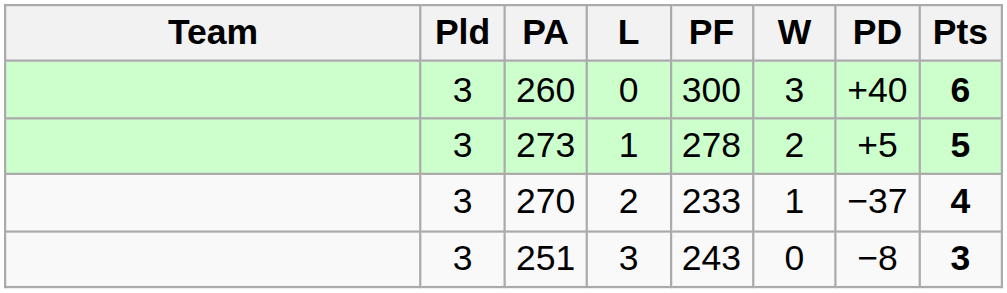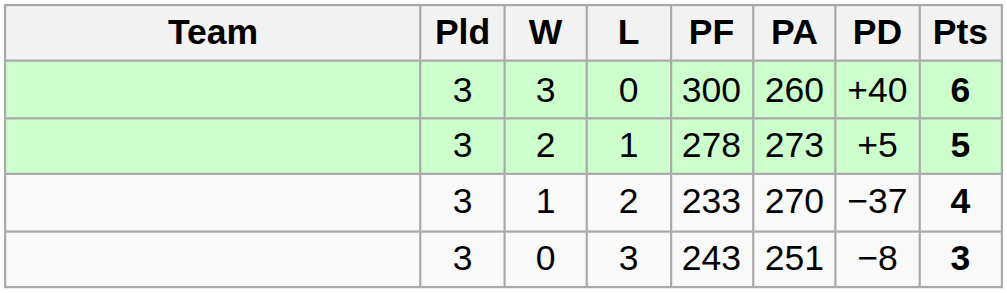columns swapped: (794, 32) <-> (546, 32)
